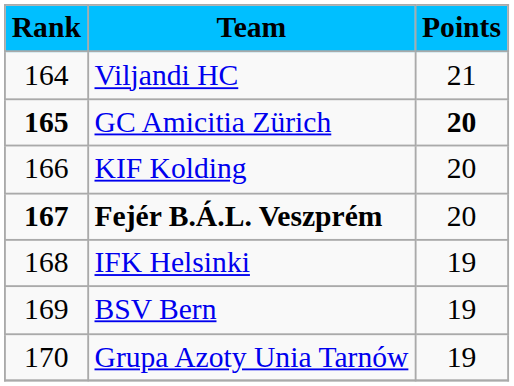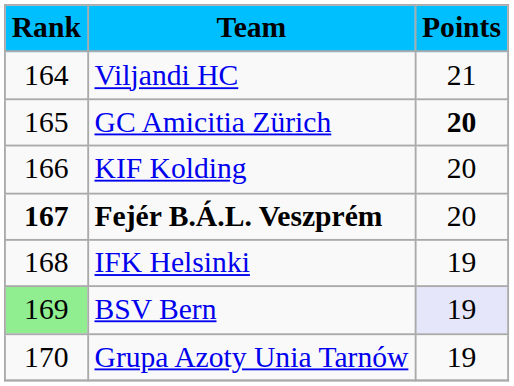(46, 121) bold -> (46, 121) normal
(46, 309) no background -> (46, 309) lightgreen background
(461, 309) no background -> (461, 309) lavender background
